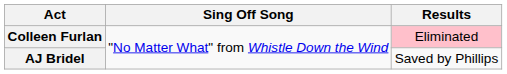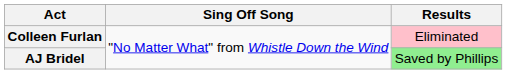(446, 58) no background -> (446, 58) lightgreen background
